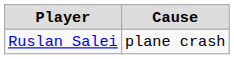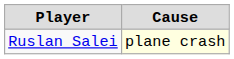(175, 42) no background -> (175, 42) lightyellow background
